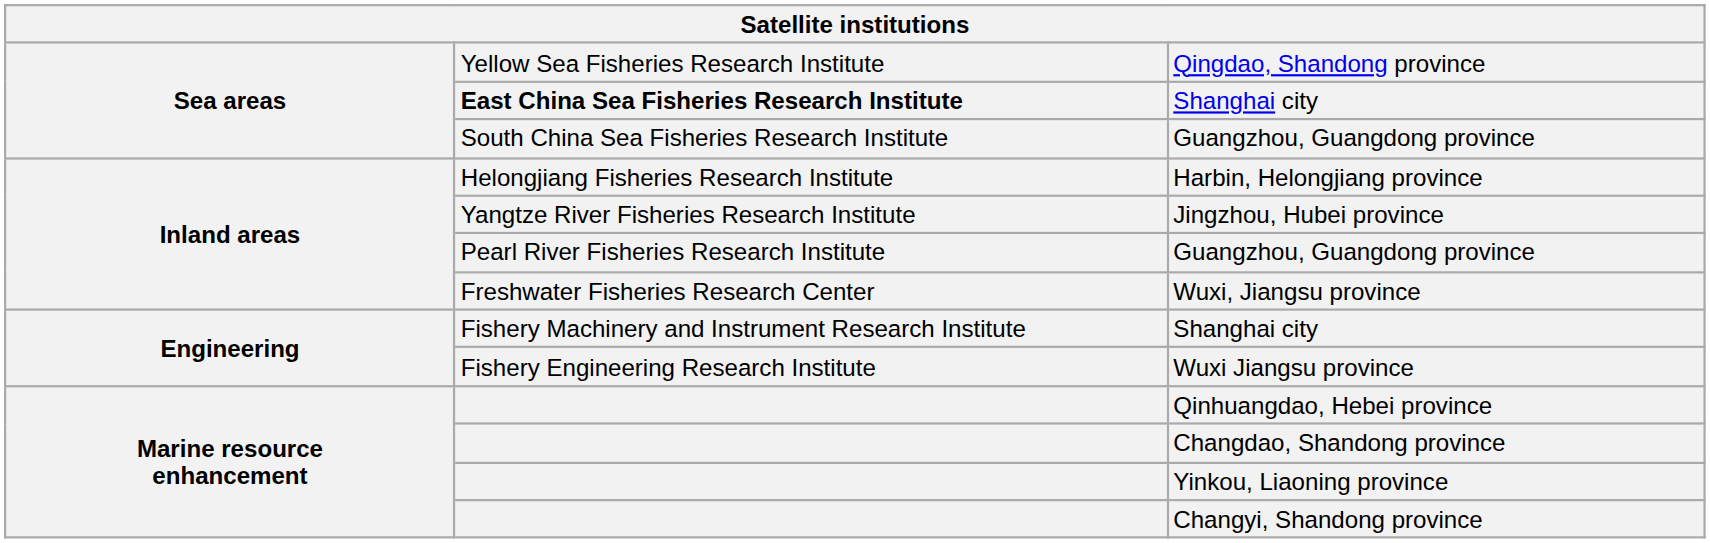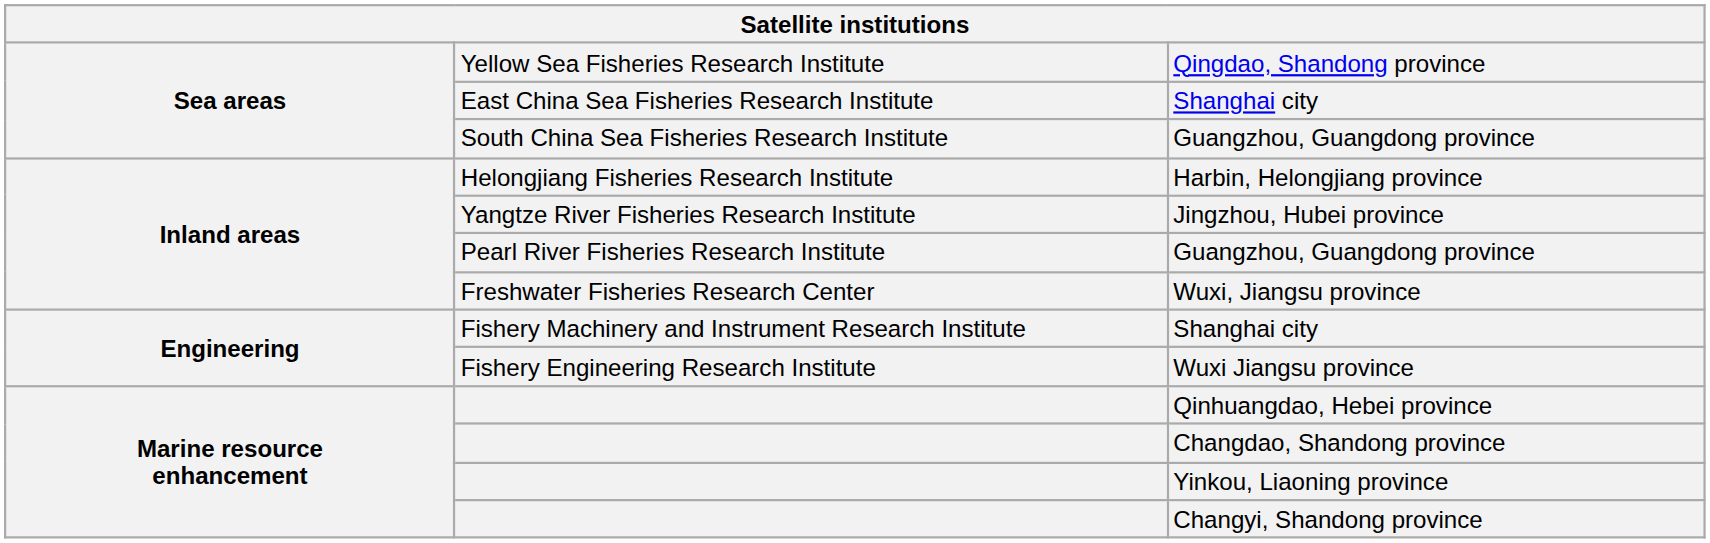(712, 100) bold -> (697, 100) normal
